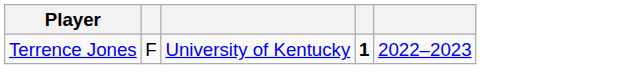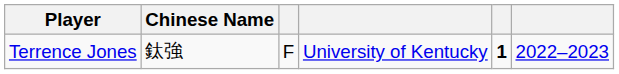+ column: (210, 20)
